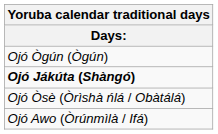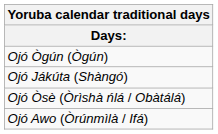(71, 77) bold -> (68, 77) normal
